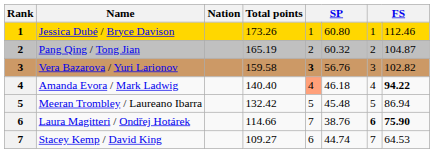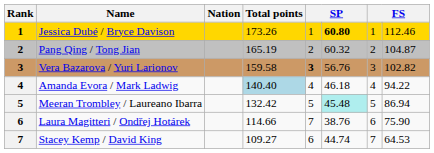(337, 31) normal -> (337, 31) bold
(261, 85) no background -> (261, 85) lightblue background
(311, 85) lightsalmon background -> (311, 85) no background
(397, 85) bold -> (397, 85) normal
(337, 103) no background -> (337, 103) paleturquoise background
(373, 121) bold -> (373, 121) normal
(397, 121) bold -> (397, 121) normal
